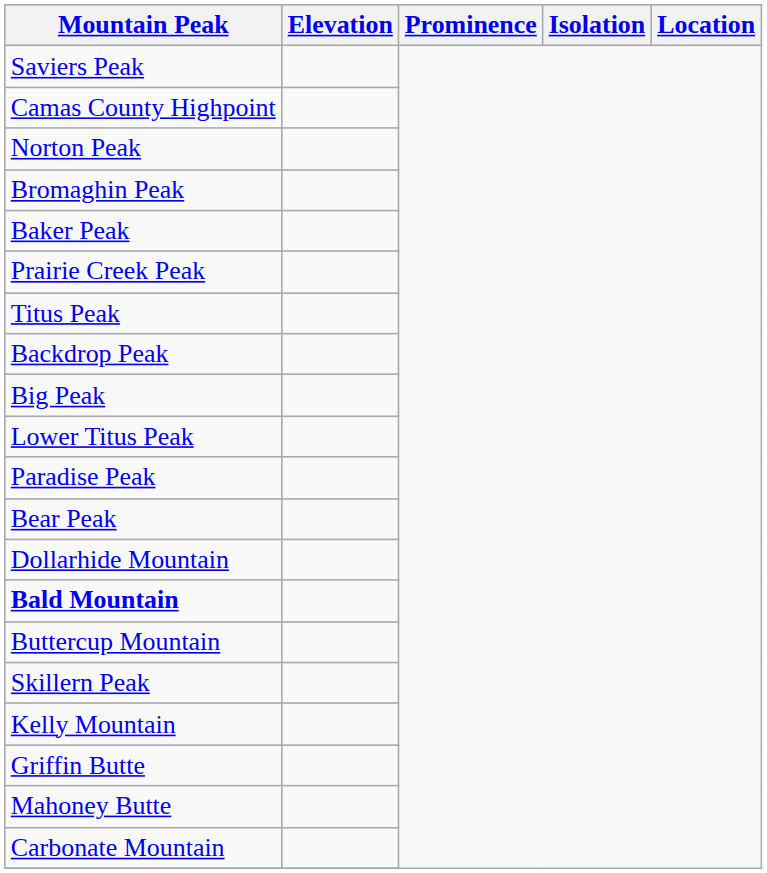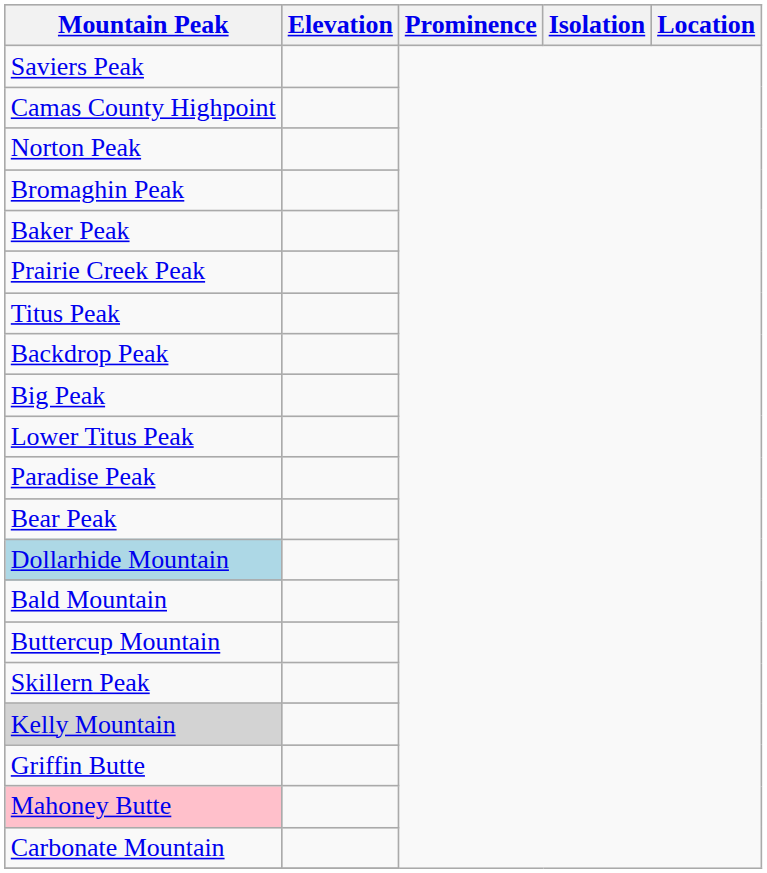(120, 559) no background -> (120, 559) lightblue background
(95, 600) bold -> (89, 600) normal
(93, 723) no background -> (93, 723) lightgrey background
(91, 806) no background -> (91, 806) pink background
